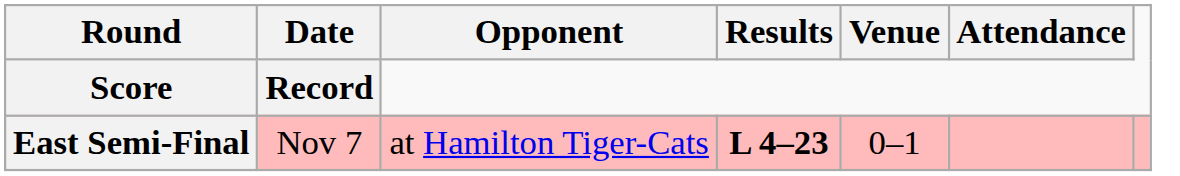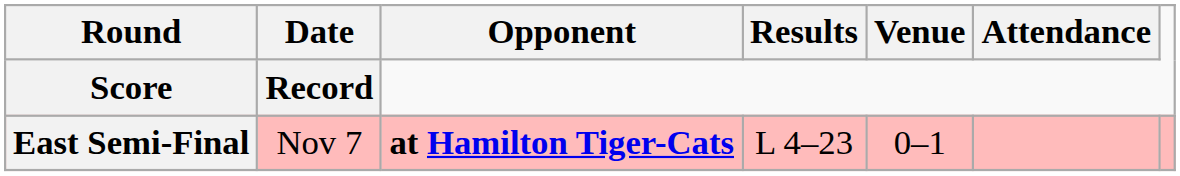(549, 142) normal -> (562, 142) bold
(779, 142) bold -> (804, 142) normal
